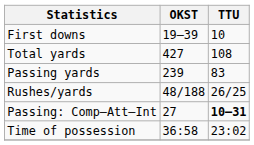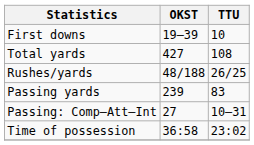rows swapped: (50, 92) <-> (54, 73)
(229, 111) bold -> (229, 111) normal
